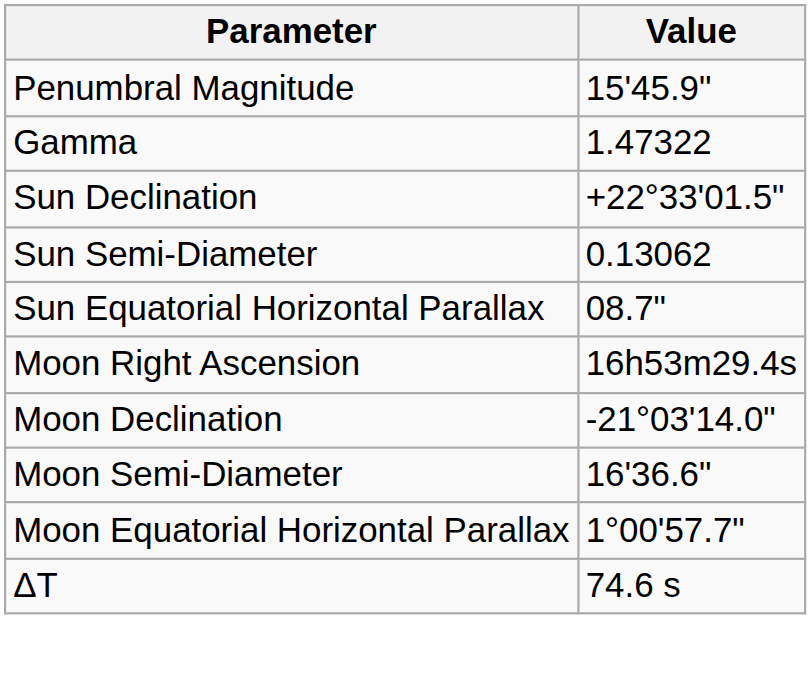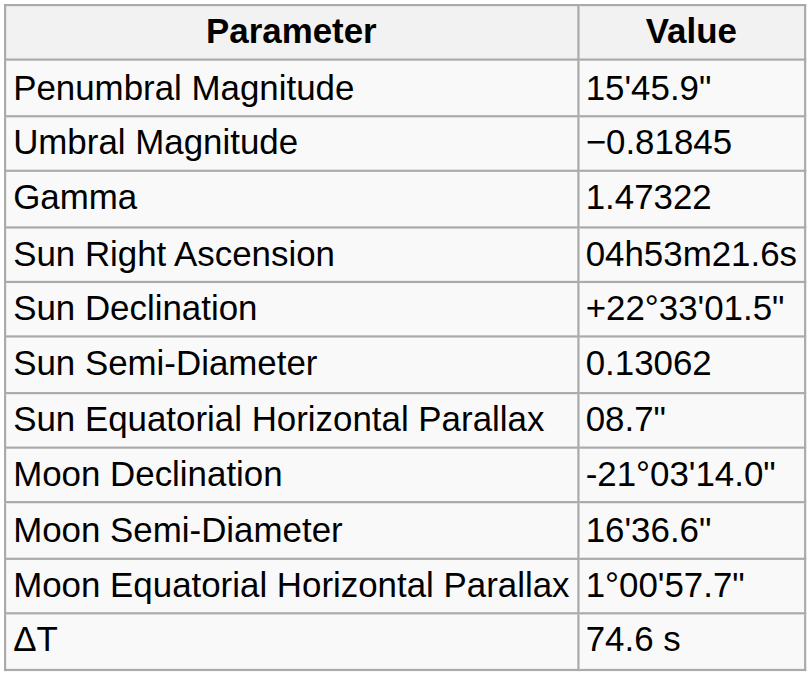+ row: (156, 142)
+ row: (174, 253)
- row: (187, 364)
